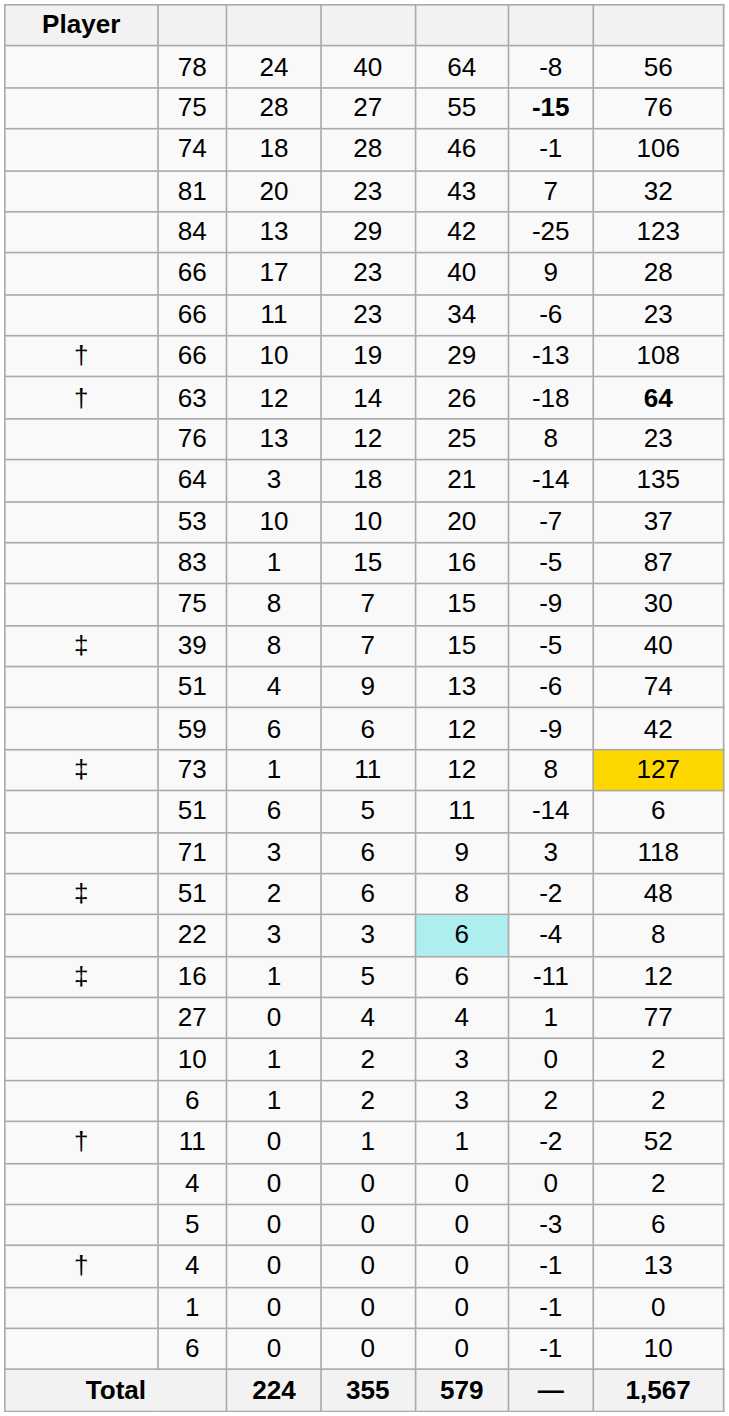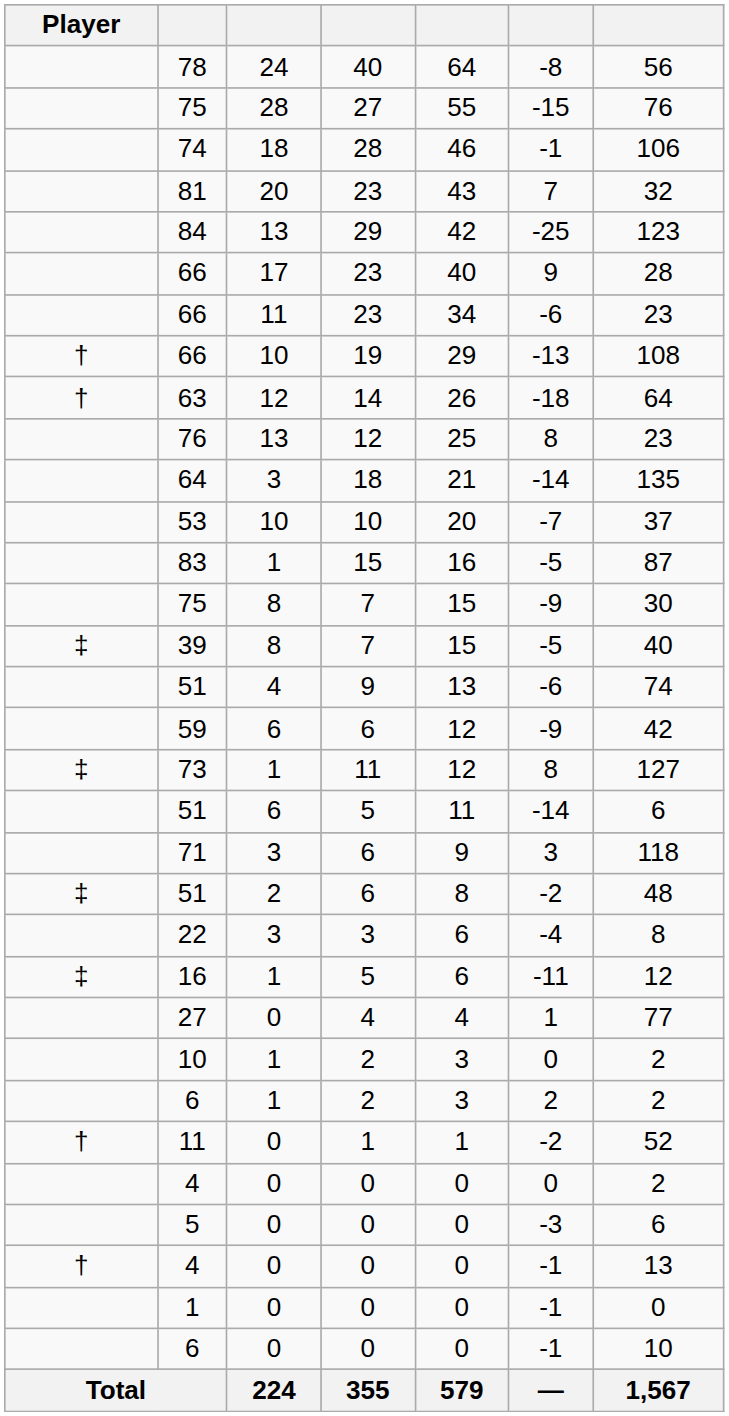(551, 107) bold -> (551, 107) normal
(658, 397) bold -> (658, 397) normal
(658, 769) gold background -> (658, 769) no background
(462, 935) paleturquoise background -> (462, 935) no background
